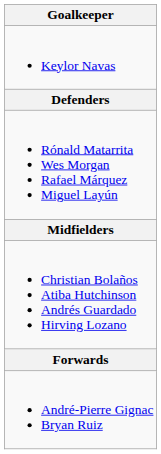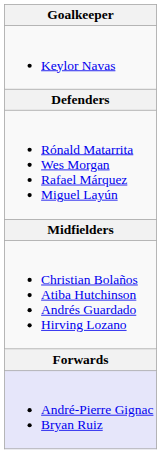(80, 417) no background -> (80, 417) lavender background
